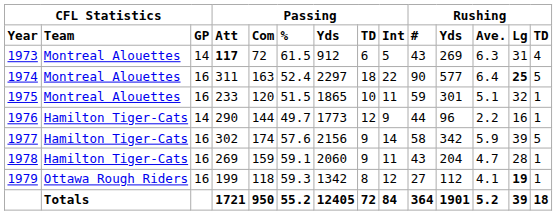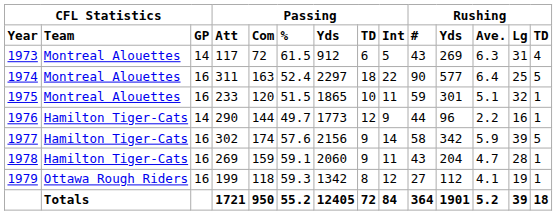(227, 56) bold -> (227, 56) normal
(520, 76) bold -> (520, 76) normal
(520, 179) bold -> (520, 179) normal
